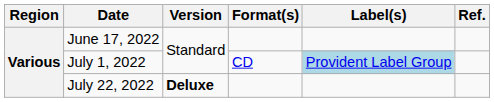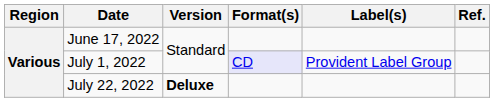(242, 62) no background -> (242, 62) lavender background
(379, 62) lightblue background -> (379, 62) no background
